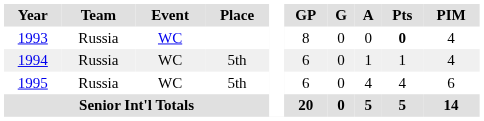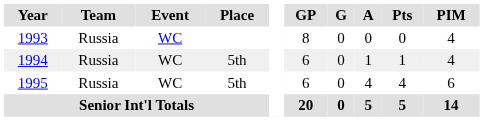(402, 37) bold -> (402, 37) normal
